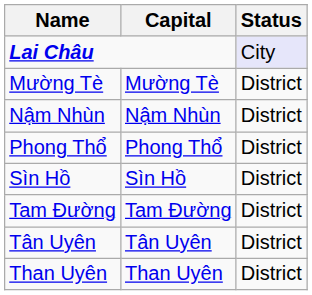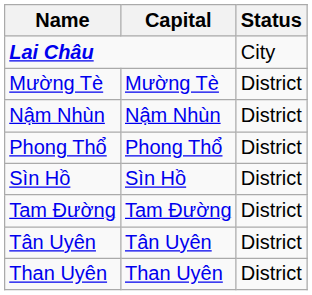(258, 52) lavender background -> (258, 52) no background
